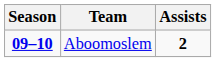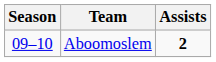(32, 43) bold -> (32, 43) normal
